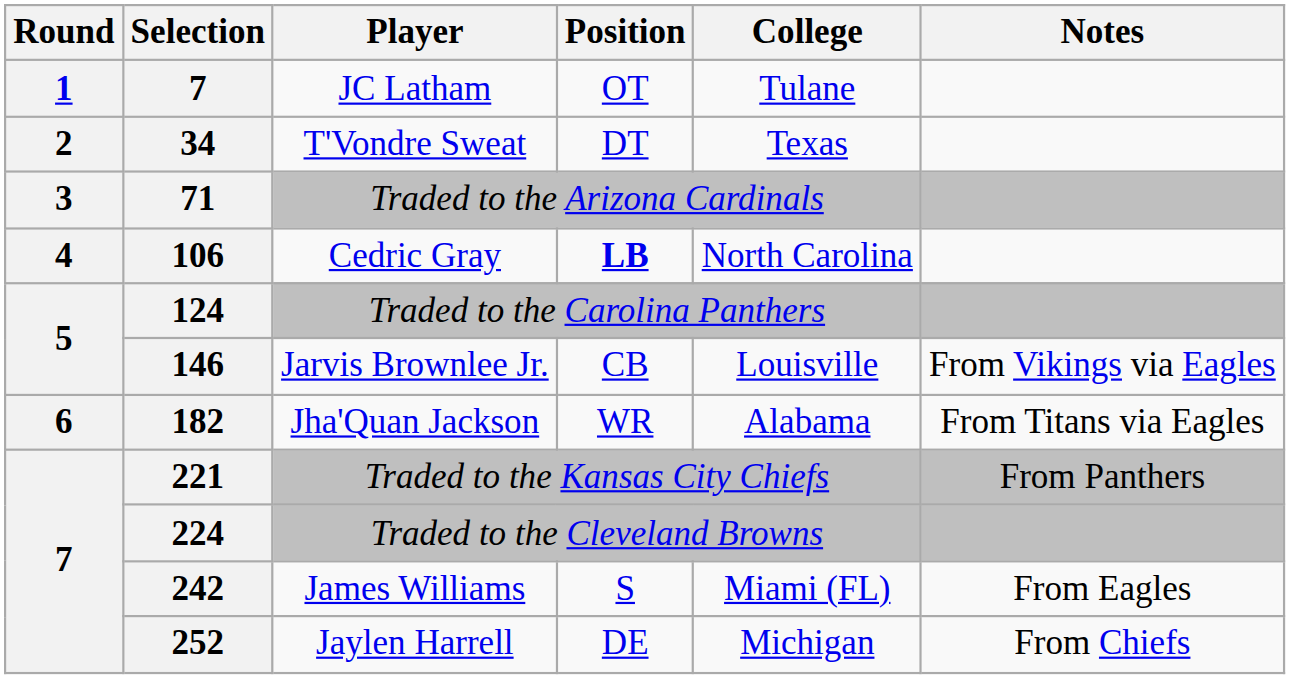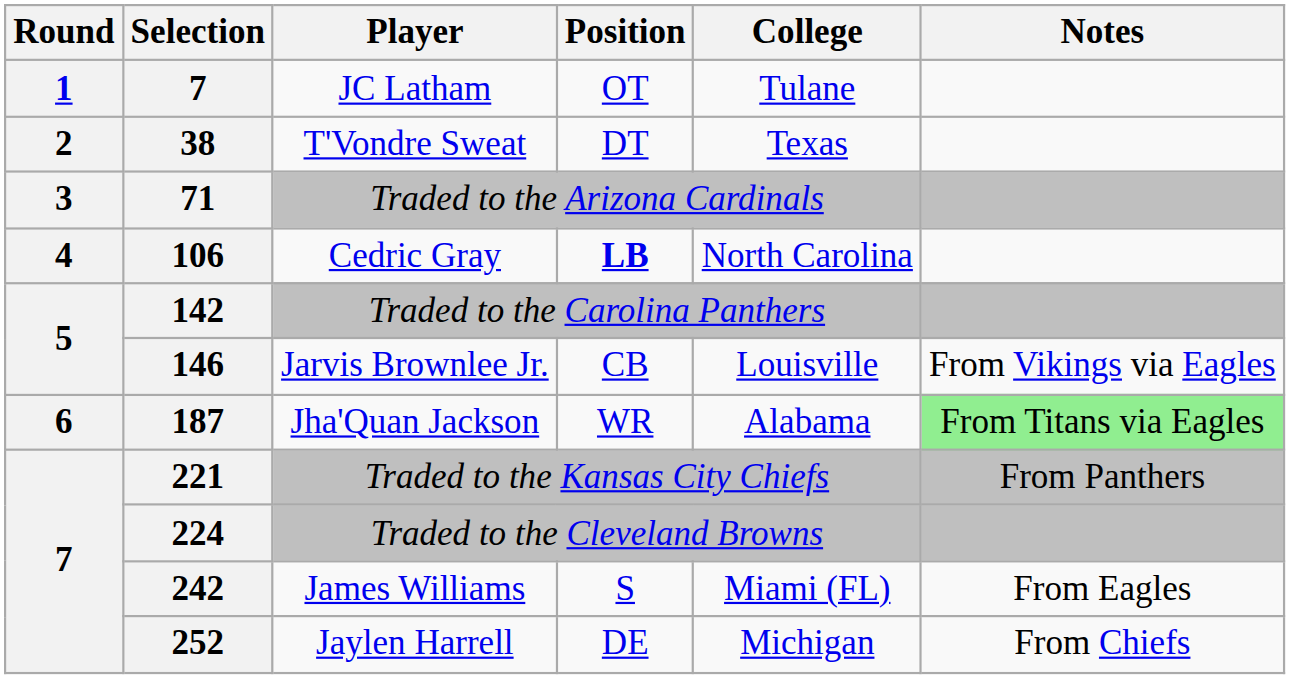(198, 143) 34 -> (198, 143) 38
(198, 310) 124 -> (198, 310) 142
(198, 421) 182 -> (198, 421) 187
(1102, 421) no background -> (1102, 421) lightgreen background
